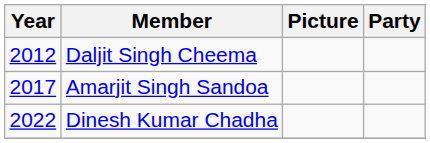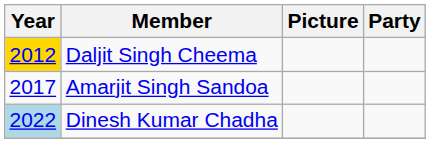(33, 54) no background -> (33, 54) gold background
(33, 120) no background -> (33, 120) lightblue background
